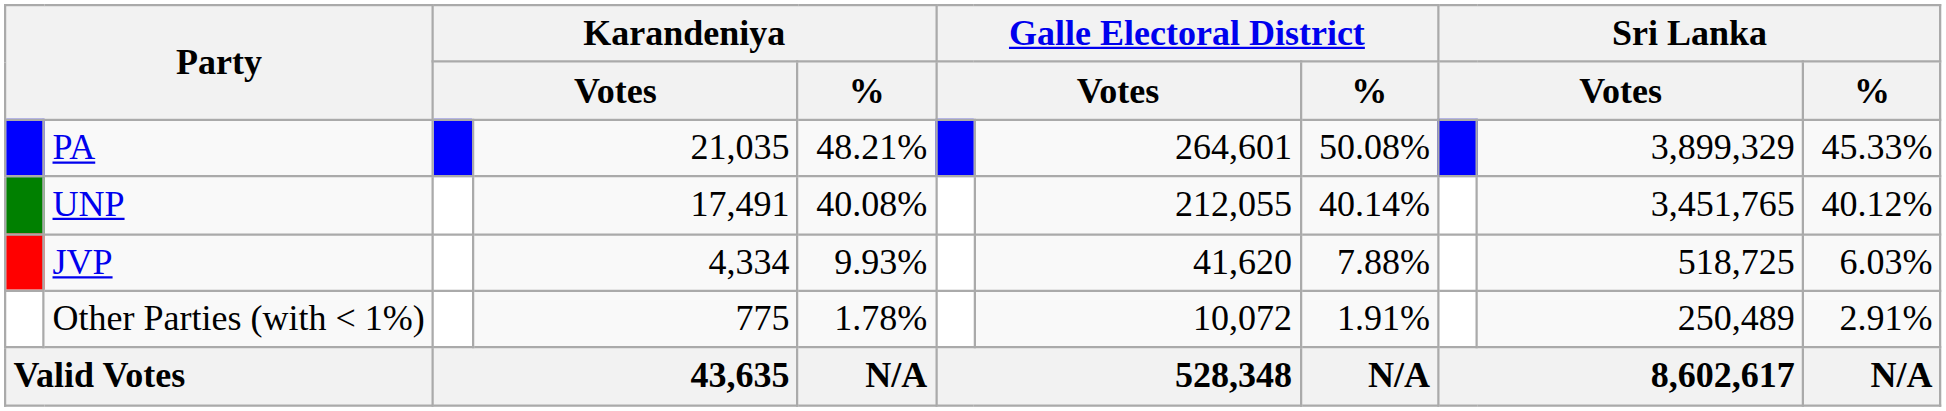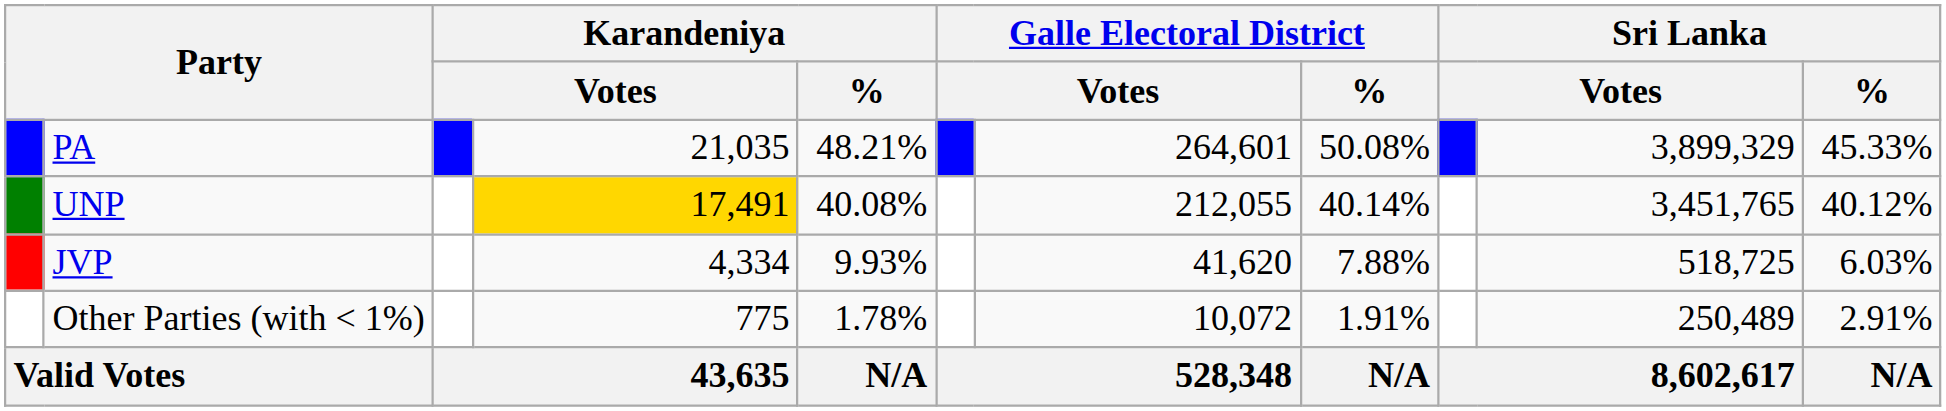(740, 204) no background -> (740, 204) gold background
